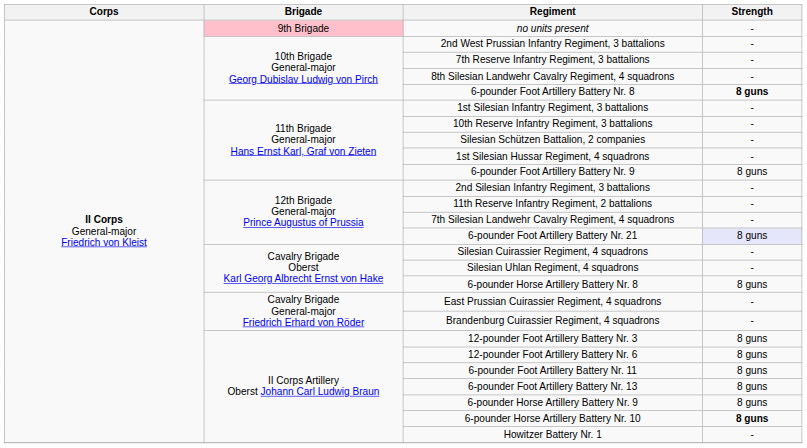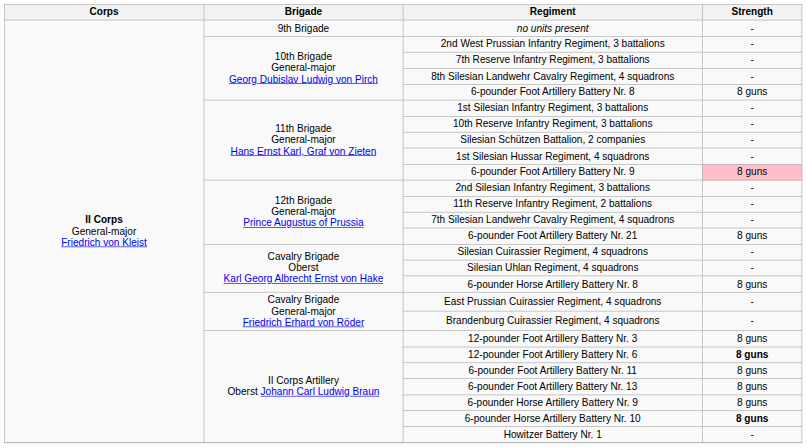(303, 28) pink background -> (303, 28) no background
(752, 92) bold -> (752, 92) normal
(752, 172) no background -> (752, 172) pink background
(752, 236) lavender background -> (752, 236) no background
(752, 354) normal -> (752, 354) bold
